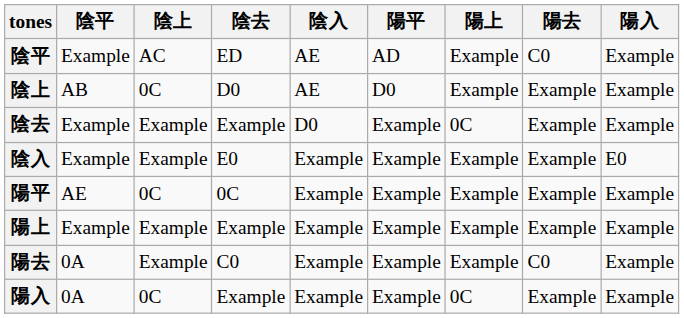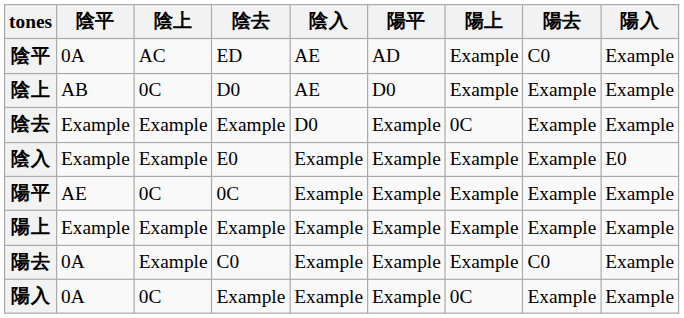(95, 56) Example -> (73, 56) 0A
